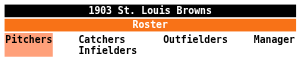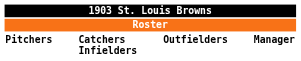(29, 39) lightsalmon background -> (29, 39) no background
